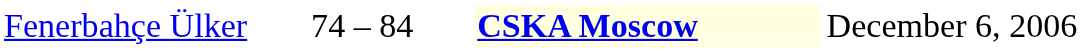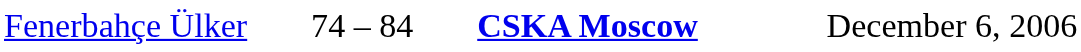(588, 25) lightyellow background -> (588, 25) no background
